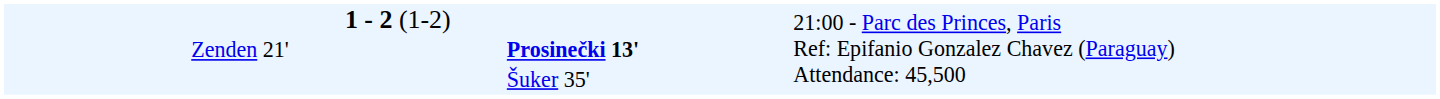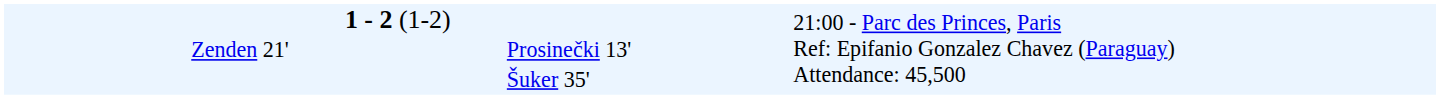(573, 50) bold -> (569, 50) normal
